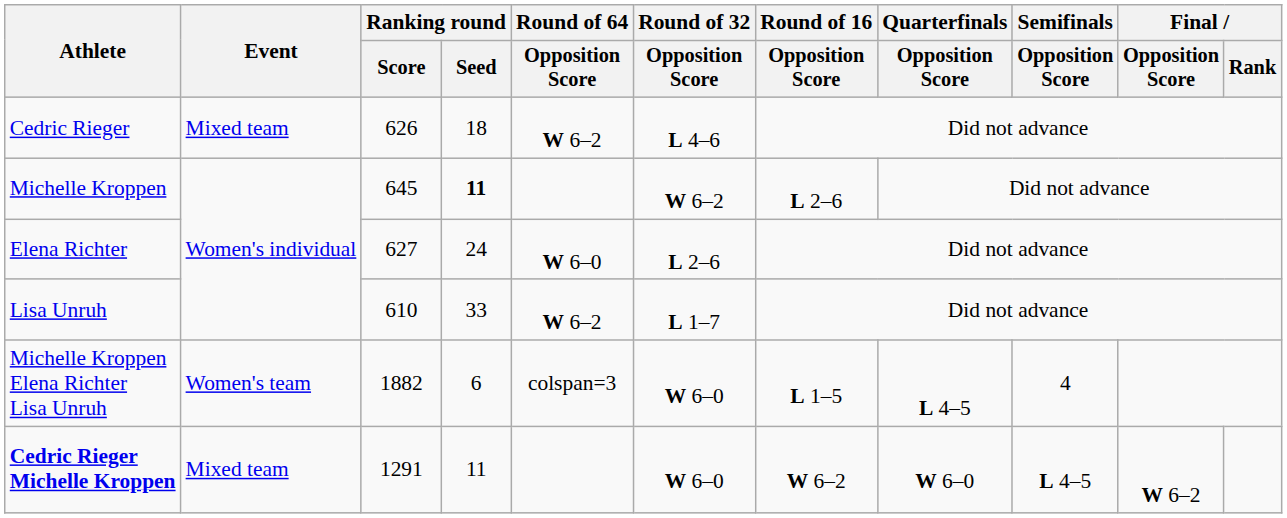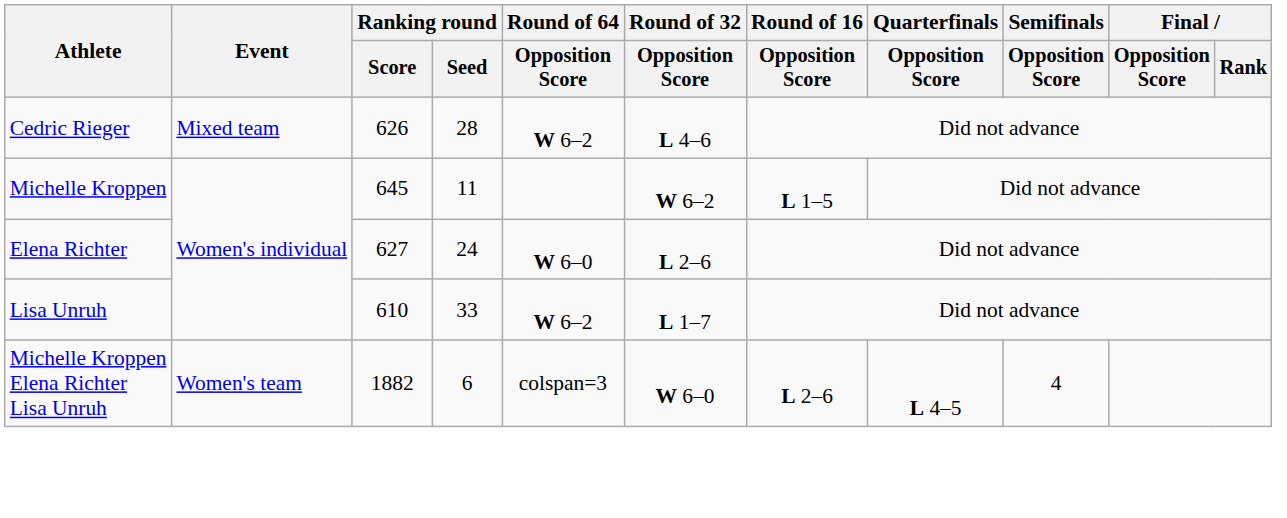(476, 127) 18 -> (467, 127) 28
(476, 188) bold -> (467, 188) normal
(816, 201) L 2–6 -> (807, 201) L 1–5
(816, 396) L 1–5 -> (807, 396) L 2–6
- row: (93, 469)
